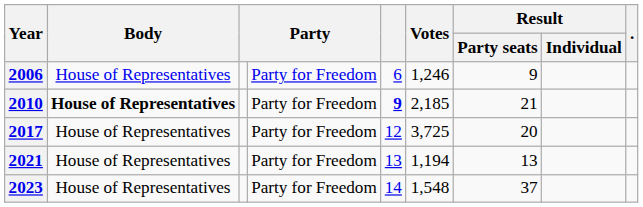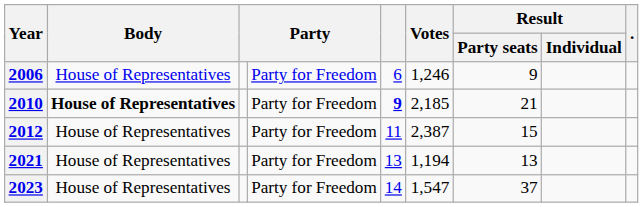+ row: (26, 132)
- row: (26, 132)
(430, 188) 1,548 -> (430, 188) 1,547
